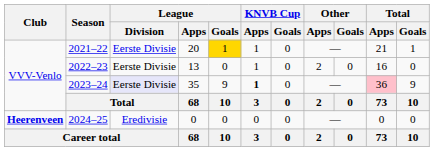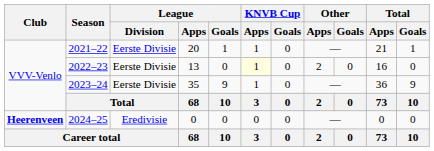(225, 48) gold background -> (225, 48) no background
(256, 66) no background -> (256, 66) lightyellow background
(144, 84) lavender background -> (144, 84) no background
(256, 84) bold -> (256, 84) normal
(381, 84) pink background -> (381, 84) no background
